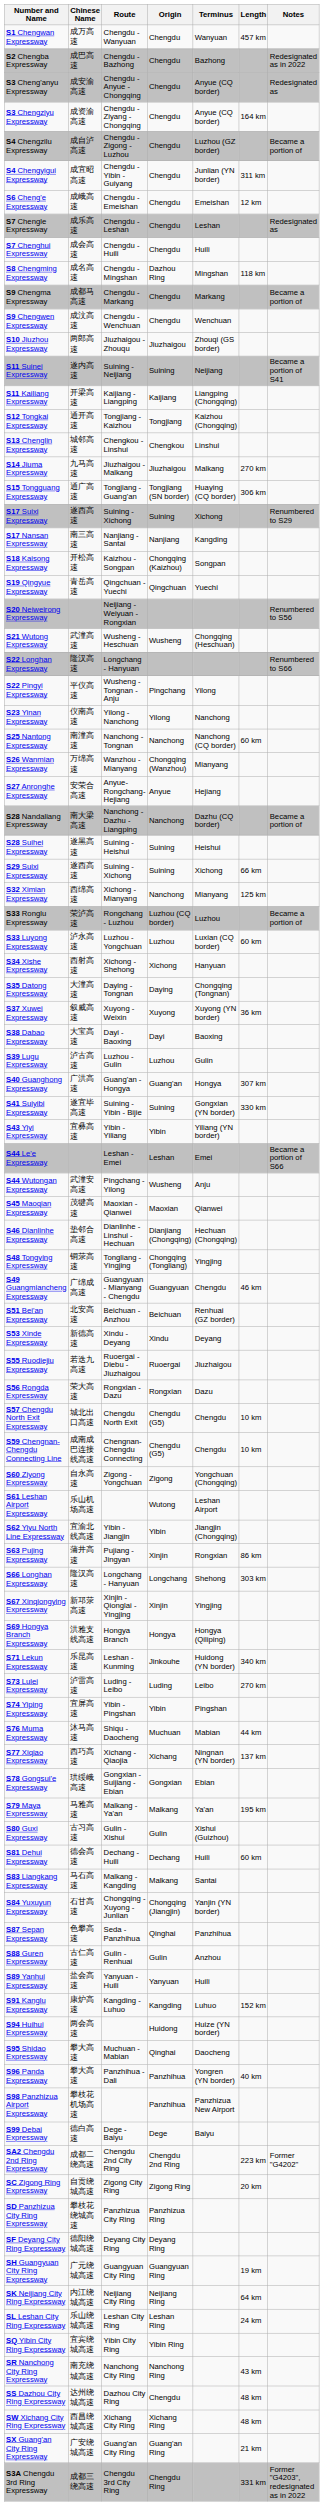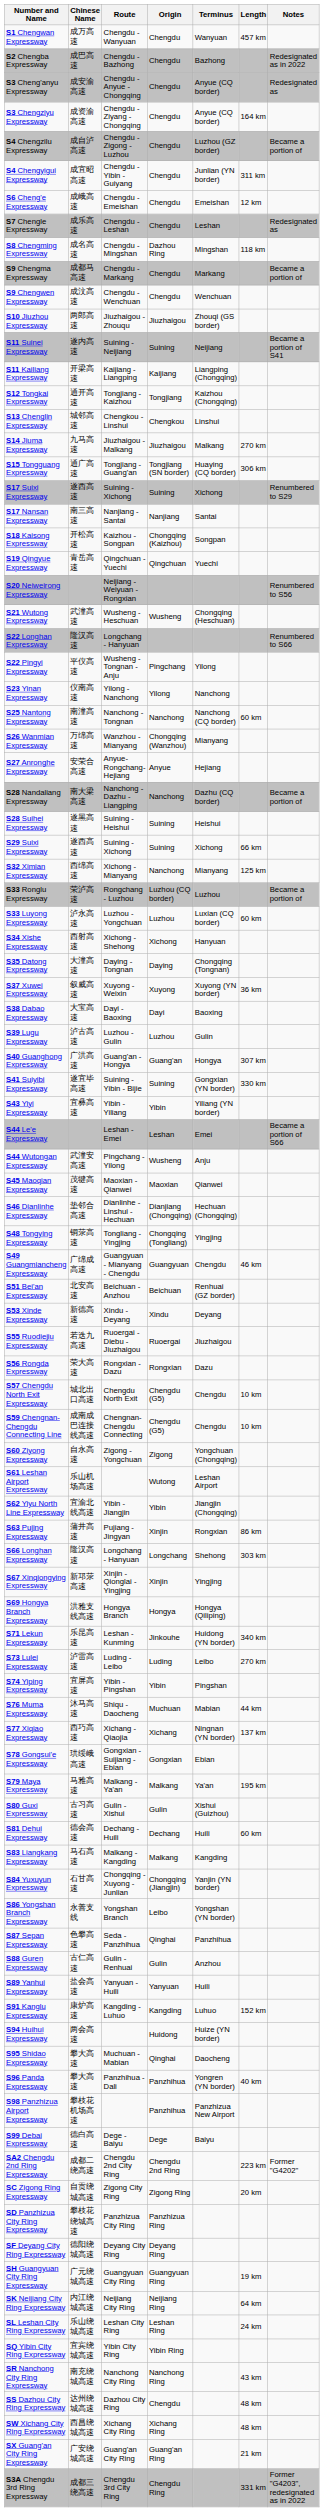- row: (28, 249)
(211, 539) Kangding -> (206, 516) Santai
(206, 1881) Santai -> (211, 1857) Kangding
+ row: (31, 1913)
